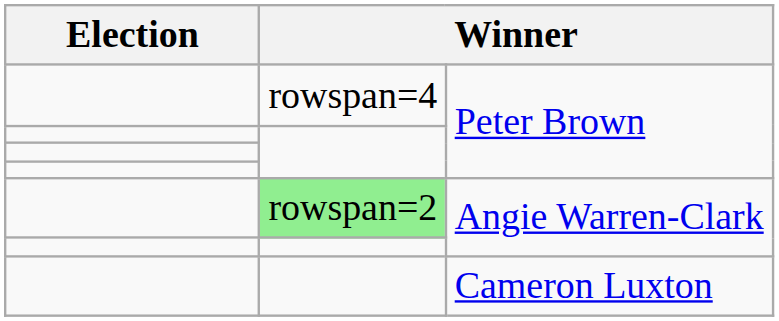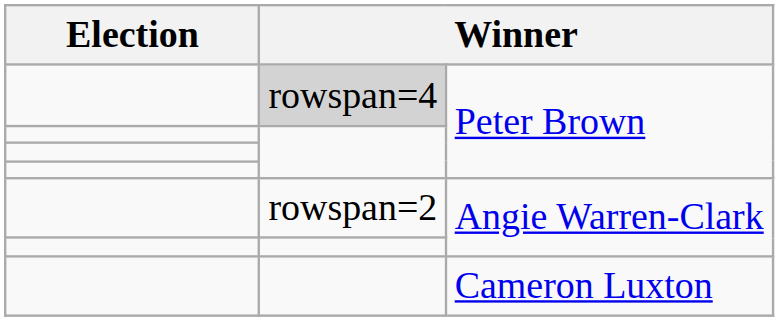(353, 94) no background -> (353, 94) lightgrey background
(353, 207) lightgreen background -> (353, 207) no background
